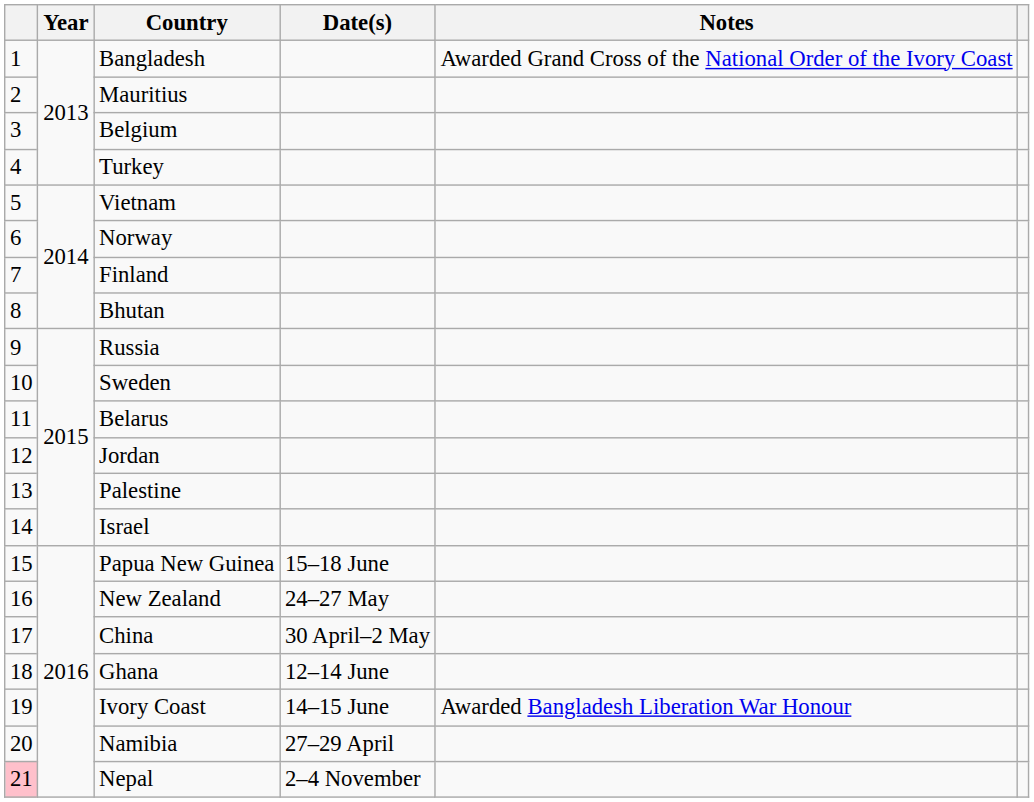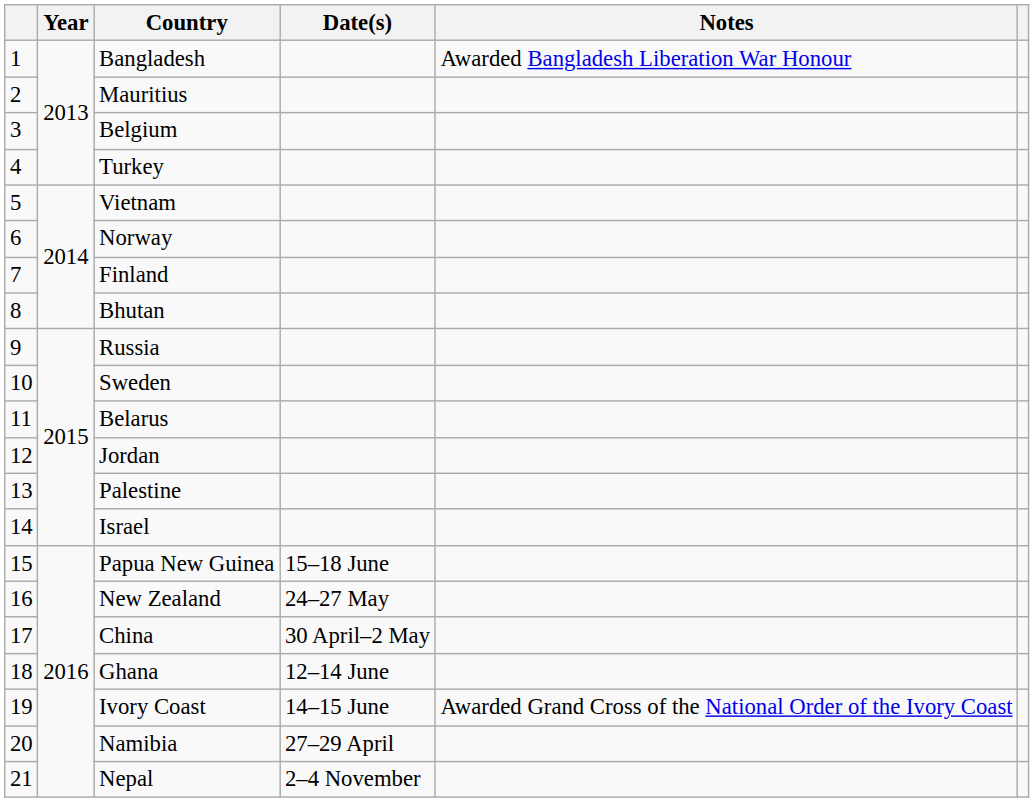(727, 58) Awarded Grand Cross of the National Order of the Ivory Coast -> (646, 58) Awarded Bangladesh Liberation War Honour
(646, 707) Awarded Bangladesh Liberation War Honour -> (727, 707) Awarded Grand Cross of the National Order of the Ivory Coast
(21, 779) pink background -> (21, 779) no background
